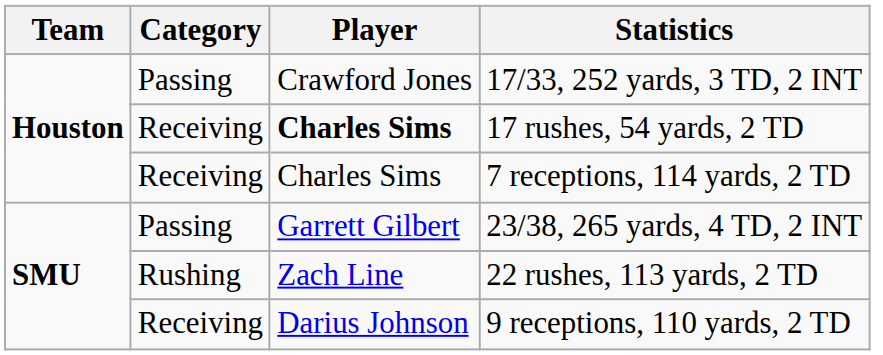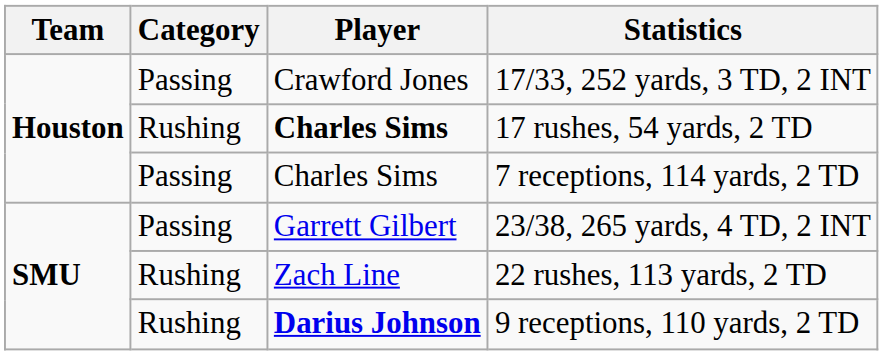(200, 127) Receiving -> (189, 127) Rushing
(200, 176) Receiving -> (185, 176) Passing
(200, 323) Receiving -> (189, 323) Rushing
(373, 323) normal -> (377, 323) bold
